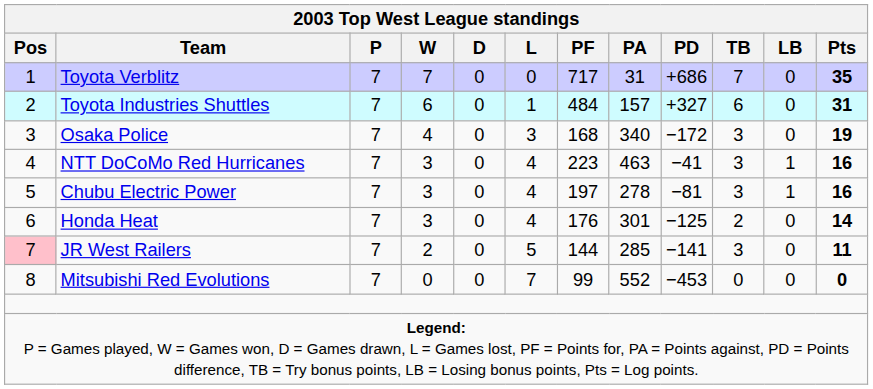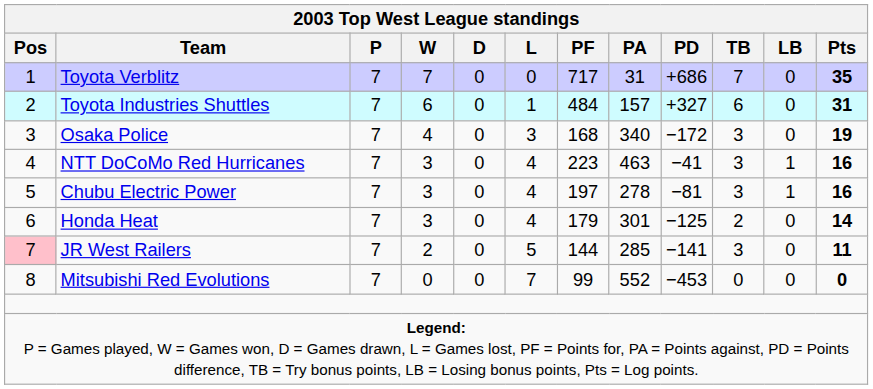(583, 221) 176 -> (583, 221) 179
